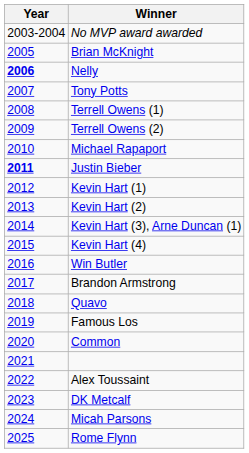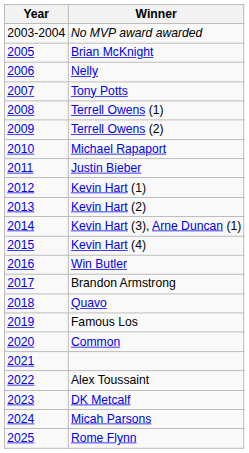(21, 71) bold -> (21, 71) normal
(20, 168) bold -> (20, 168) normal
